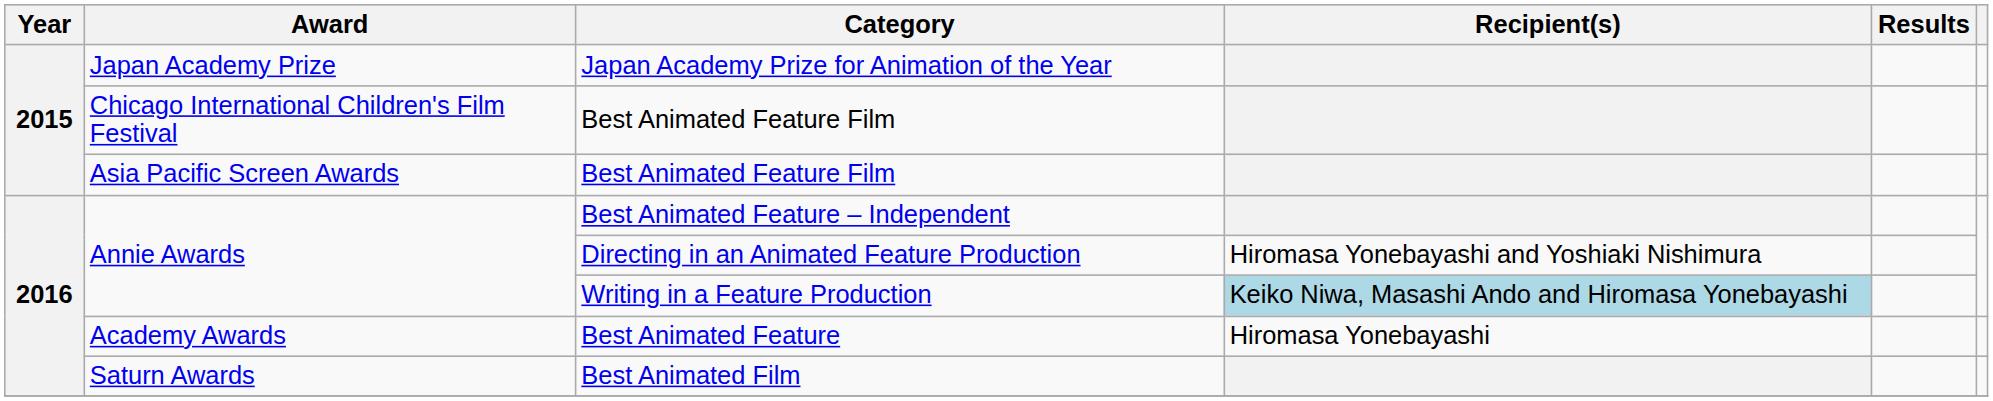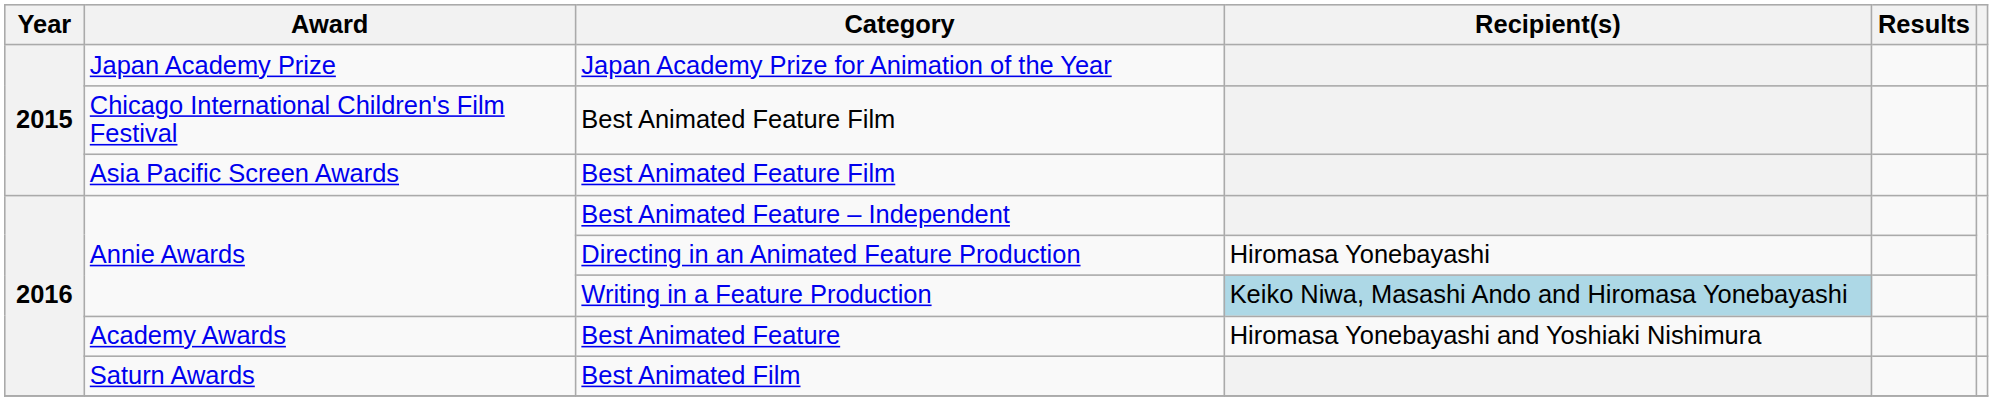(1496, 255) Hiromasa Yonebayashi and Yoshiaki Nishimura -> (1360, 255) Hiromasa Yonebayashi
(1360, 335) Hiromasa Yonebayashi -> (1496, 335) Hiromasa Yonebayashi and Yoshiaki Nishimura
